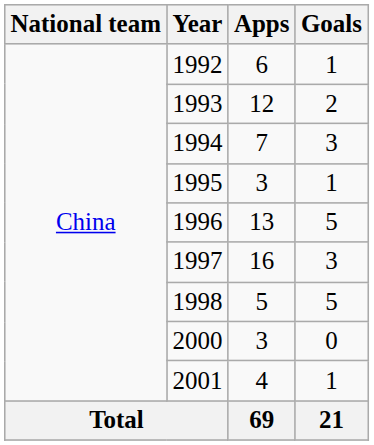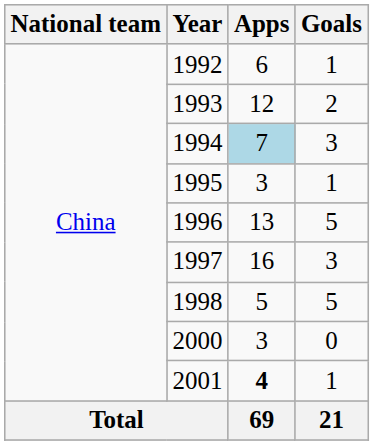(262, 143) no background -> (262, 143) lightblue background
(262, 380) normal -> (262, 380) bold
